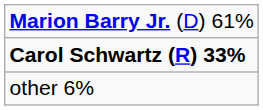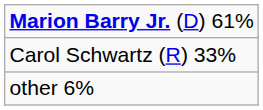(127, 54) bold -> (123, 54) normal
